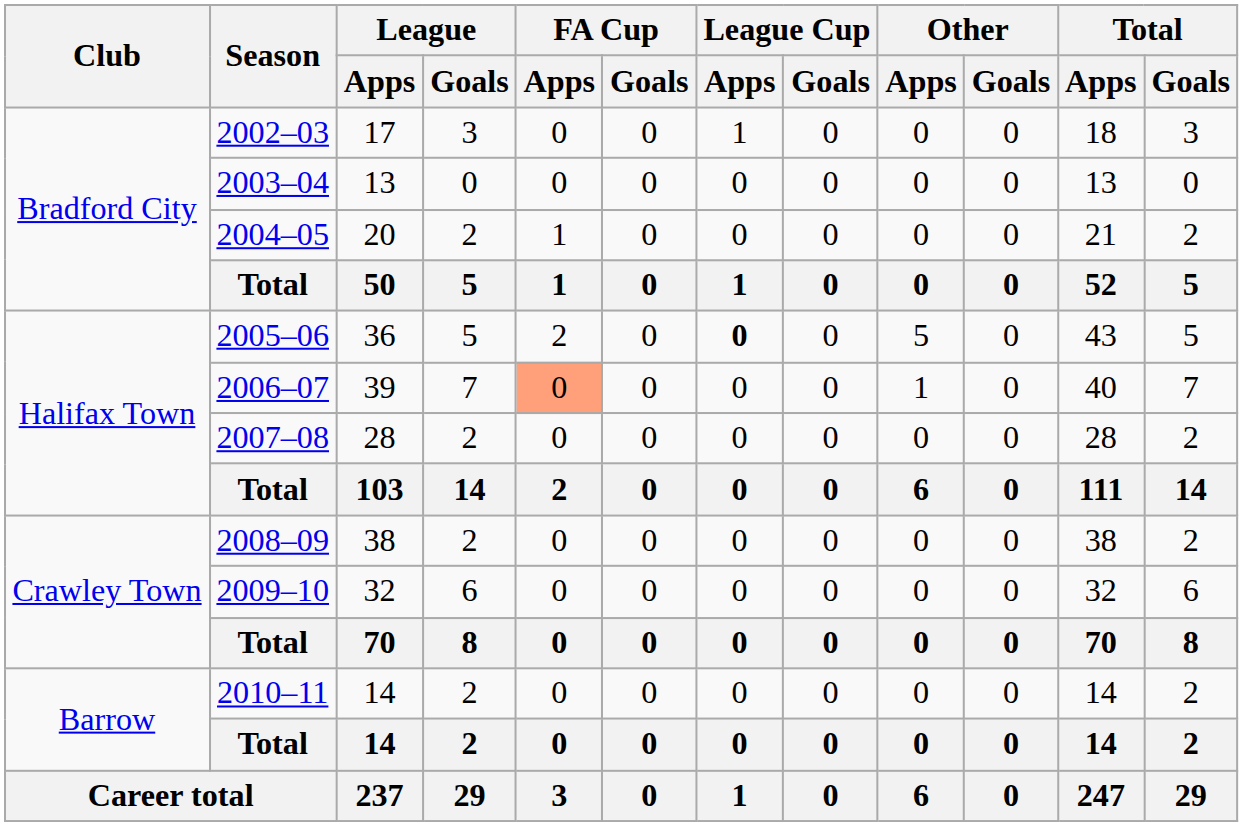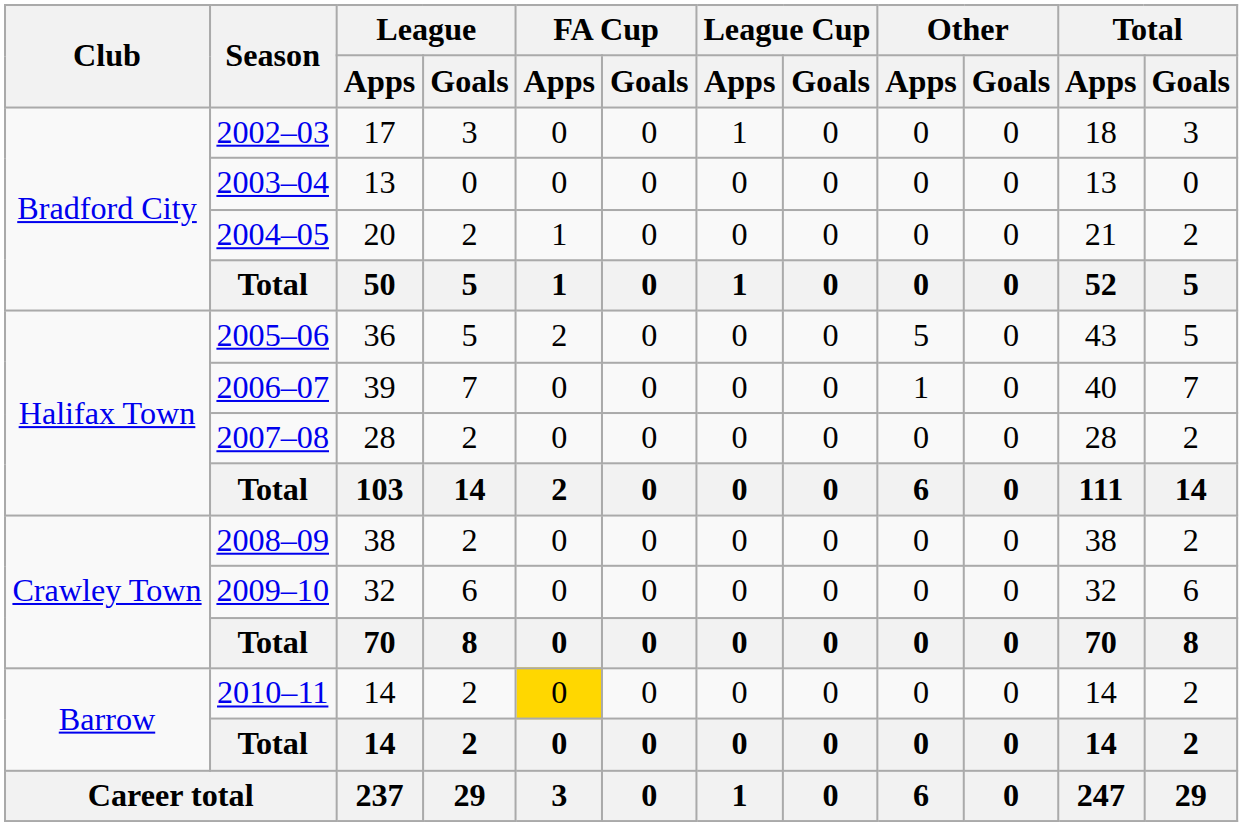(740, 336) bold -> (740, 336) normal
(559, 387) lightsalmon background -> (559, 387) no background
(559, 693) no background -> (559, 693) gold background
